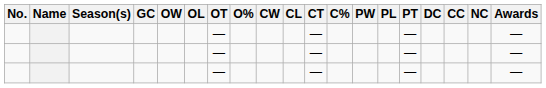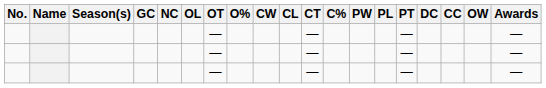columns swapped: (171, 14) <-> (480, 14)
